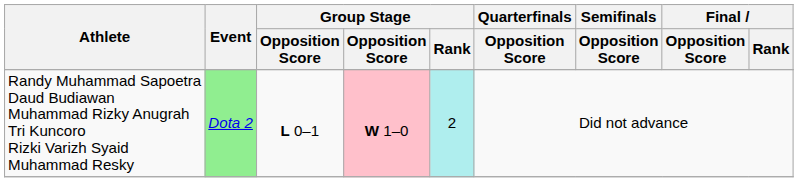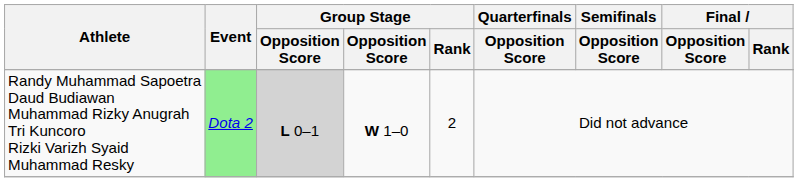(300, 132) no background -> (300, 132) lightgrey background
(387, 132) pink background -> (387, 132) no background
(452, 123) paleturquoise background -> (452, 123) no background
